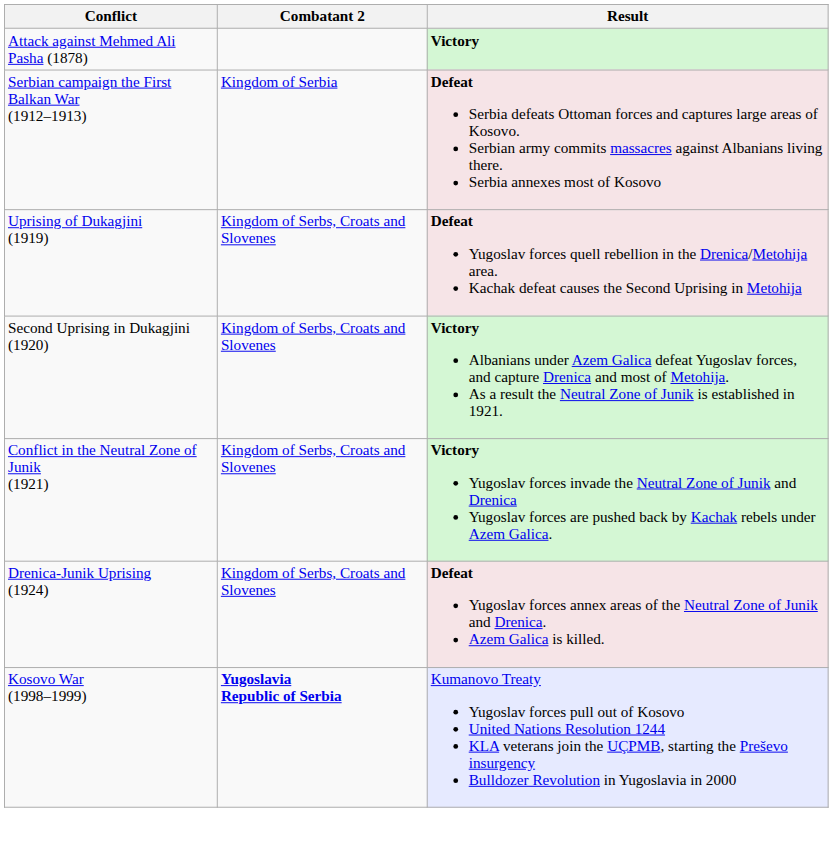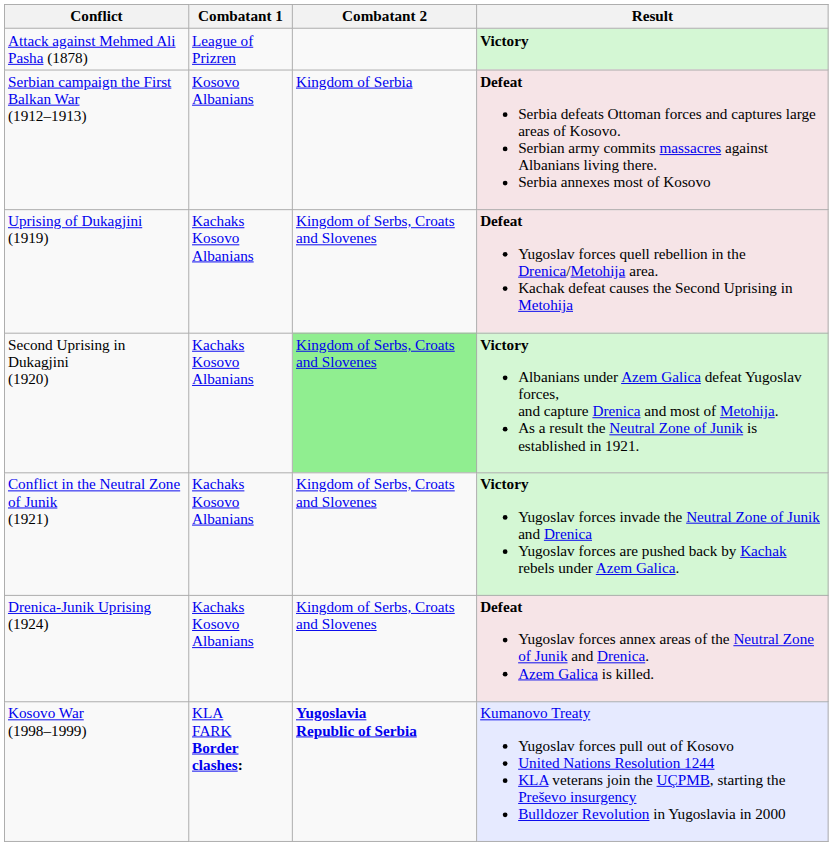+ column: (241, 16)
(313, 336) no background -> (375, 353) lightgreen background
